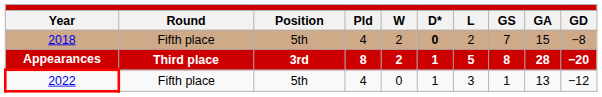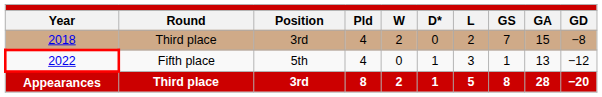(186, 40) Fifth place -> (186, 40) Third place
(299, 40) 5th -> (299, 40) 3rd
(435, 40) bold -> (435, 40) normal
rows swapped: (62, 81) <-> (62, 60)
